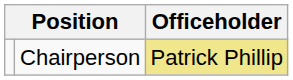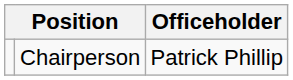(217, 57) khaki background -> (217, 57) no background
